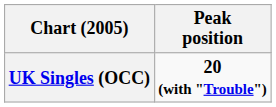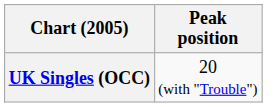(213, 77) bold -> (208, 77) normal
